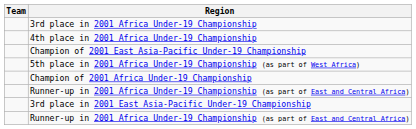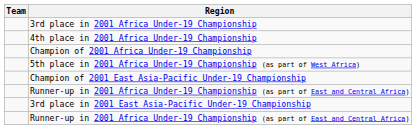(168, 51) Champion of 2001 East Asia-Pacific Under-19 Championship -> (141, 51) Champion of 2001 Africa Under-19 Championship
(141, 78) Champion of 2001 Africa Under-19 Championship -> (168, 78) Champion of 2001 East Asia-Pacific Under-19 Championship
